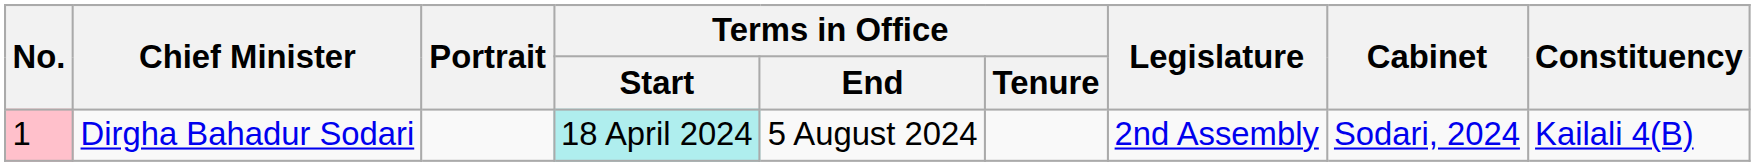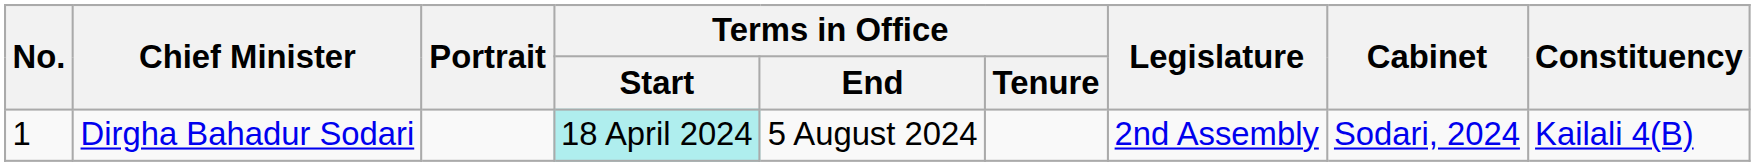(22, 134) pink background -> (22, 134) no background
